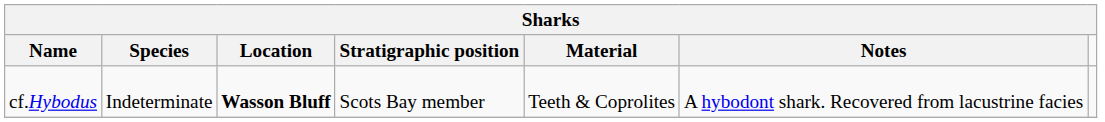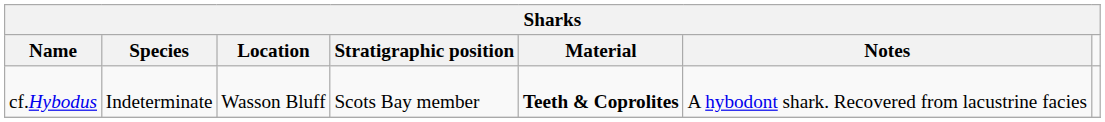(276, 102) bold -> (273, 102) normal
(602, 102) normal -> (601, 102) bold
